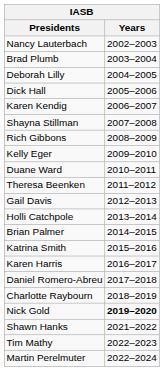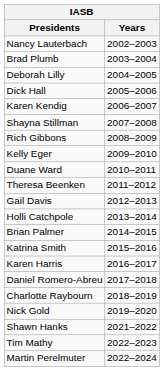(132, 311) bold -> (132, 311) normal
